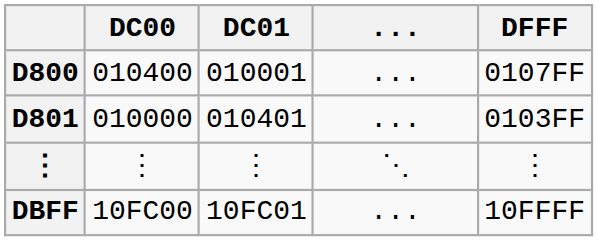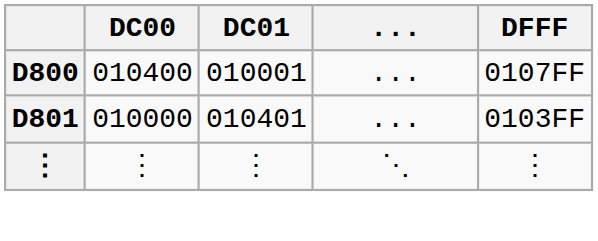- row: (45, 212)
